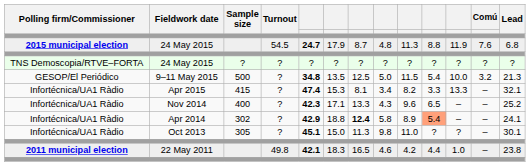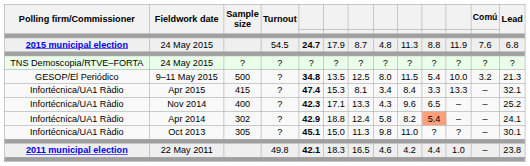(385, 77) 5.0 -> (385, 77) 8.0
(410, 91) 8.2 -> (410, 91) 8.4
(361, 118) bold -> (361, 118) normal
(410, 118) 8.9 -> (410, 118) 8.2
